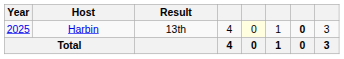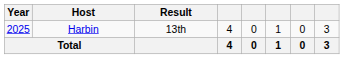(254, 29) lightyellow background -> (254, 29) no background
(302, 29) bold -> (302, 29) normal
